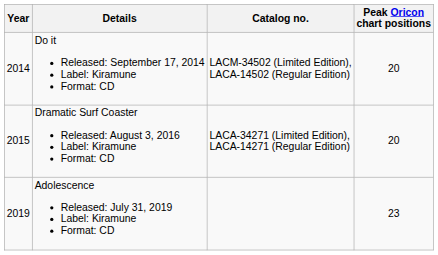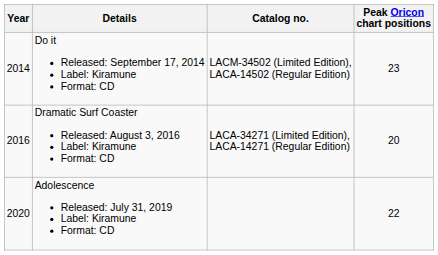(394, 68) 20 -> (394, 68) 23
(18, 141) 2015 -> (18, 141) 2016
(18, 213) 2019 -> (18, 213) 2020
(394, 213) 23 -> (394, 213) 22
